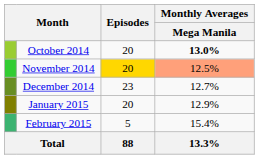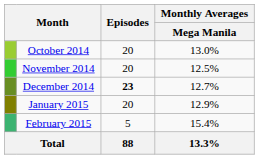(204, 50) bold -> (204, 50) normal
(128, 68) gold background -> (128, 68) no background
(204, 68) lightsalmon background -> (204, 68) no background
(128, 86) normal -> (128, 86) bold
